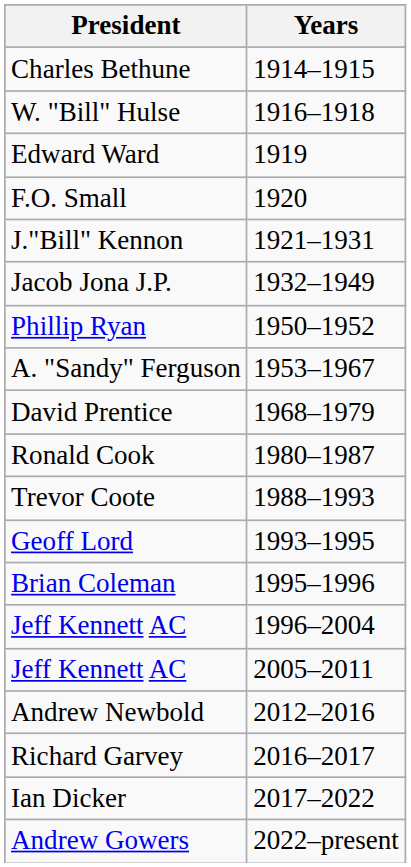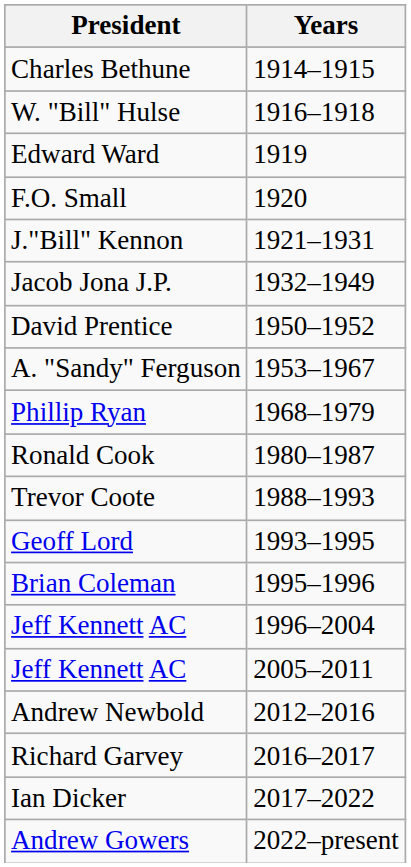(79, 326) Phillip Ryan -> (92, 326) David Prentice
(92, 411) David Prentice -> (79, 411) Phillip Ryan
